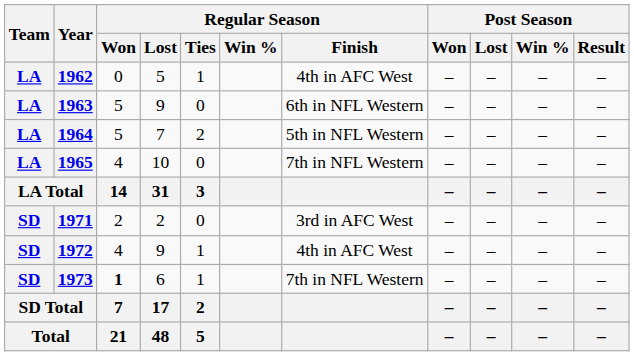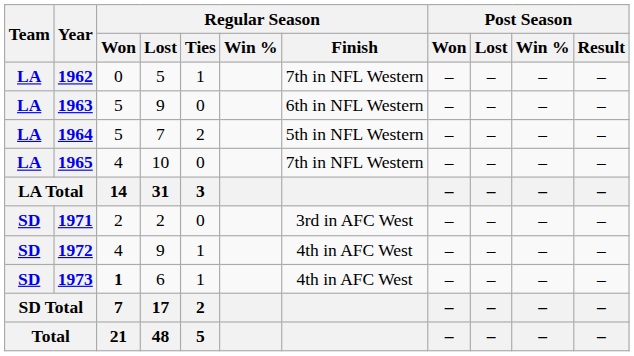(355, 76) 4th in AFC West -> (355, 76) 7th in NFL Western
(355, 278) 7th in NFL Western -> (355, 278) 4th in AFC West
